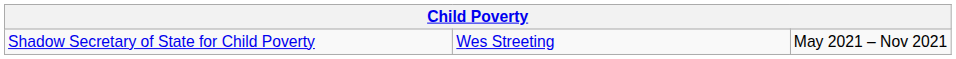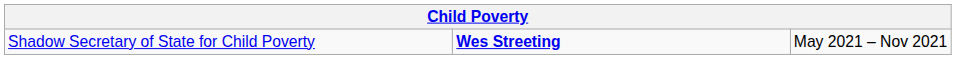(505, 41) normal -> (508, 41) bold
